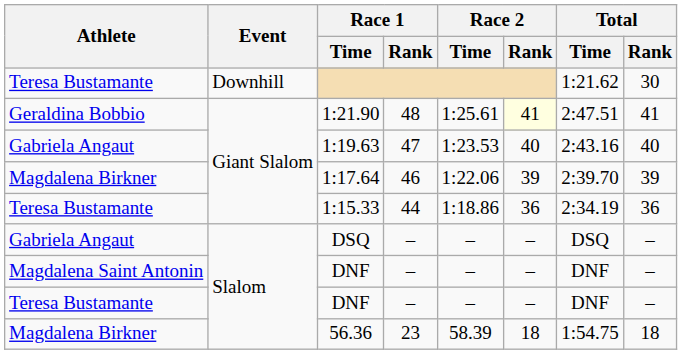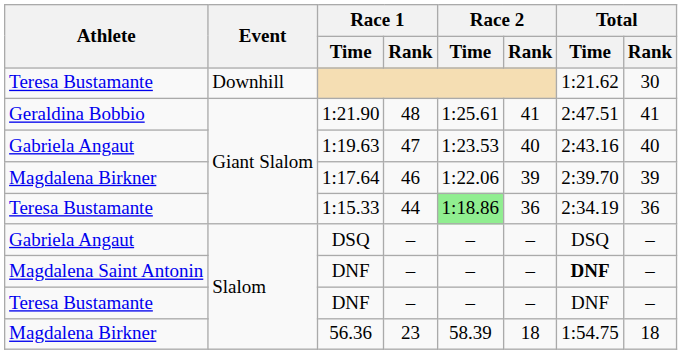(530, 114) lightyellow background -> (530, 114) no background
(470, 208) no background -> (470, 208) lightgreen background
(590, 271) normal -> (590, 271) bold
